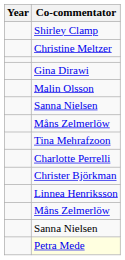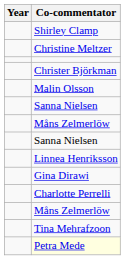(61, 70) Gina Dirawi -> (75, 70) Christer Björkman
(72, 140) Tina Mehrafzoon -> (66, 140) Sanna Nielsen
(72, 158) Charlotte Perrelli -> (76, 158) Linnea Henriksson
(75, 175) Christer Björkman -> (61, 175) Gina Dirawi
(76, 193) Linnea Henriksson -> (72, 193) Charlotte Perrelli
(66, 228) Sanna Nielsen -> (72, 228) Tina Mehrafzoon
